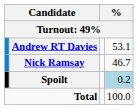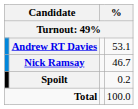(124, 79) lightblue background -> (124, 79) no background
